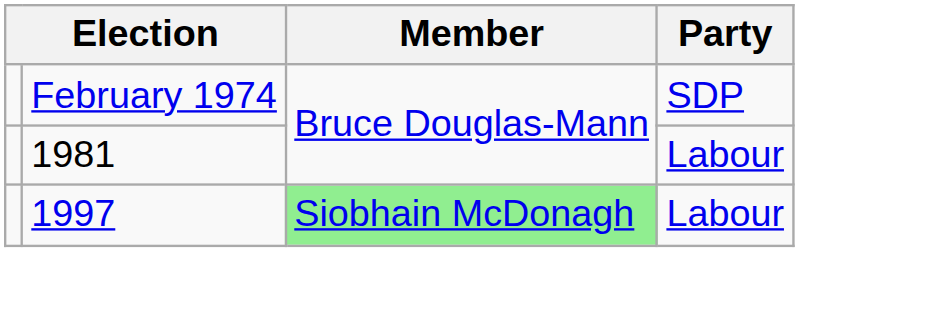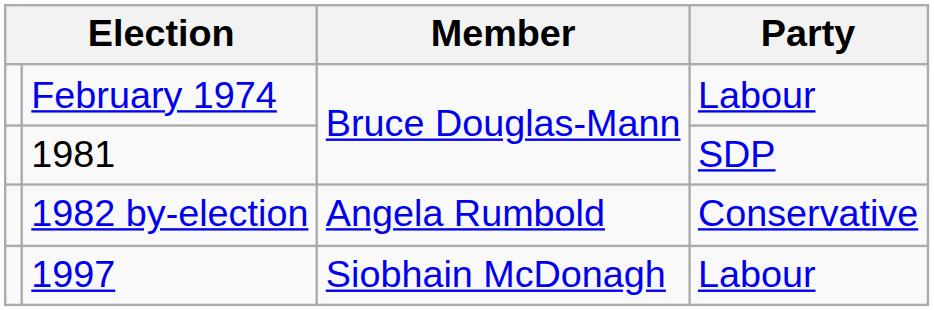(705, 94) SDP -> (757, 94) Labour
(725, 154) Labour -> (737, 154) SDP
+ row: (170, 214)
(464, 214) lightgreen background -> (496, 273) no background
